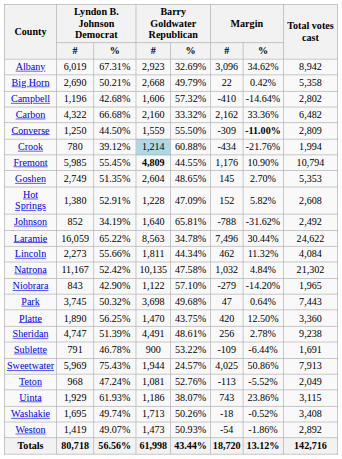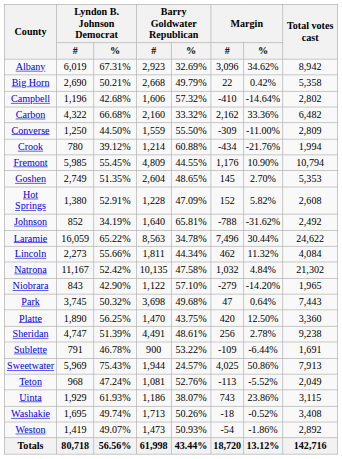(263, 131) bold -> (263, 131) normal
(153, 147) lightblue background -> (154, 147) no background
(153, 163) bold -> (154, 163) normal
